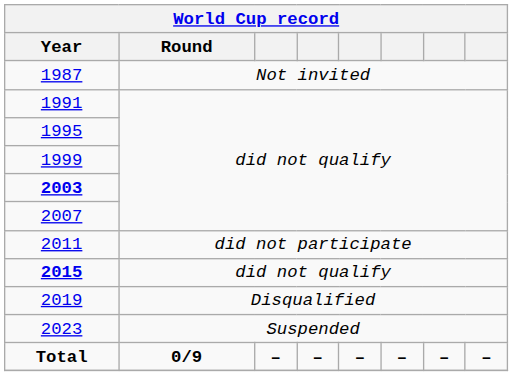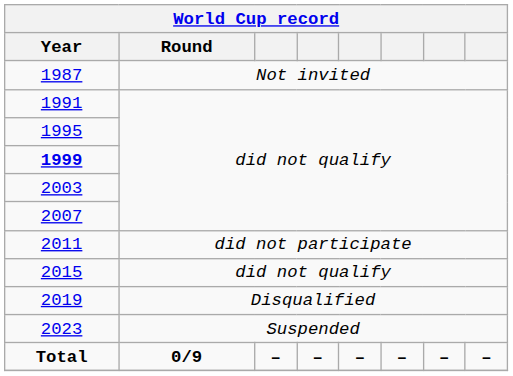(62, 160) normal -> (62, 160) bold
(62, 188) bold -> (62, 188) normal
(62, 272) bold -> (62, 272) normal
